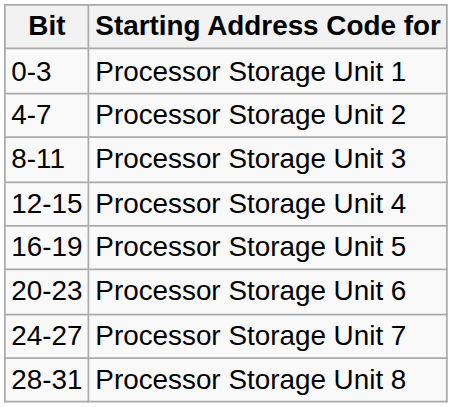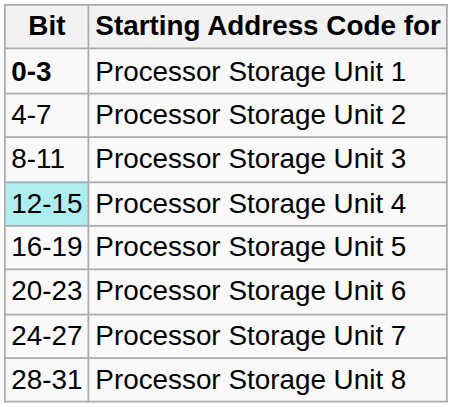(31, 70) normal -> (31, 70) bold
(47, 203) no background -> (47, 203) paleturquoise background
